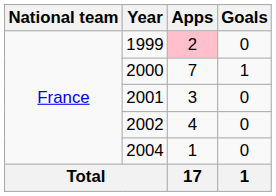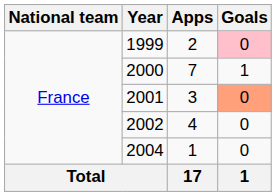(192, 44) pink background -> (192, 44) no background
(245, 44) no background -> (245, 44) pink background
(245, 97) no background -> (245, 97) lightsalmon background
